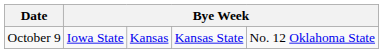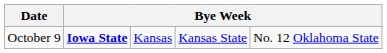(95, 37) normal -> (97, 37) bold
